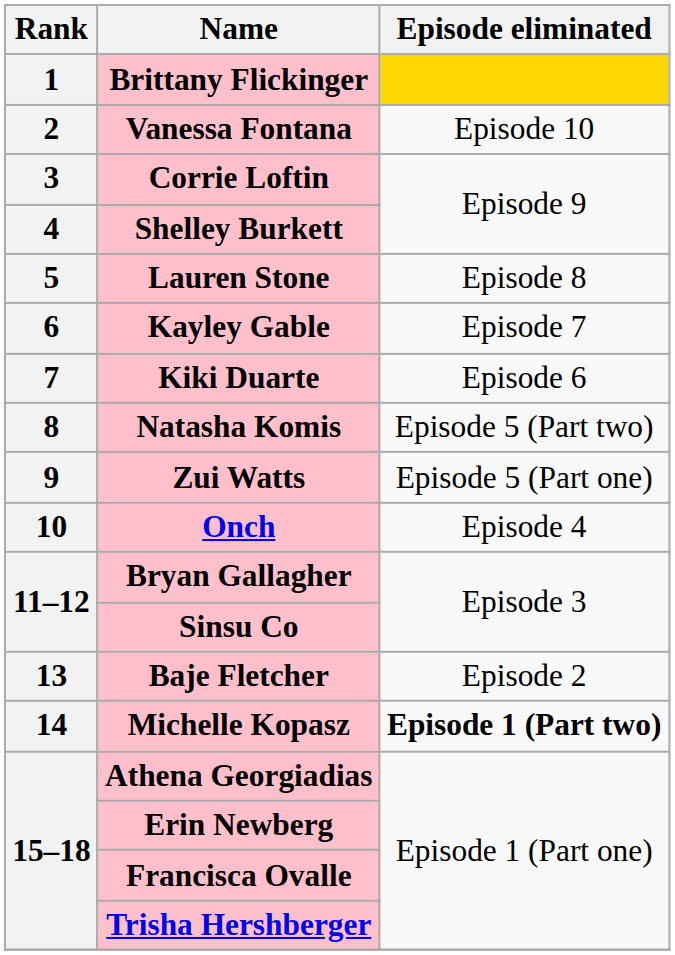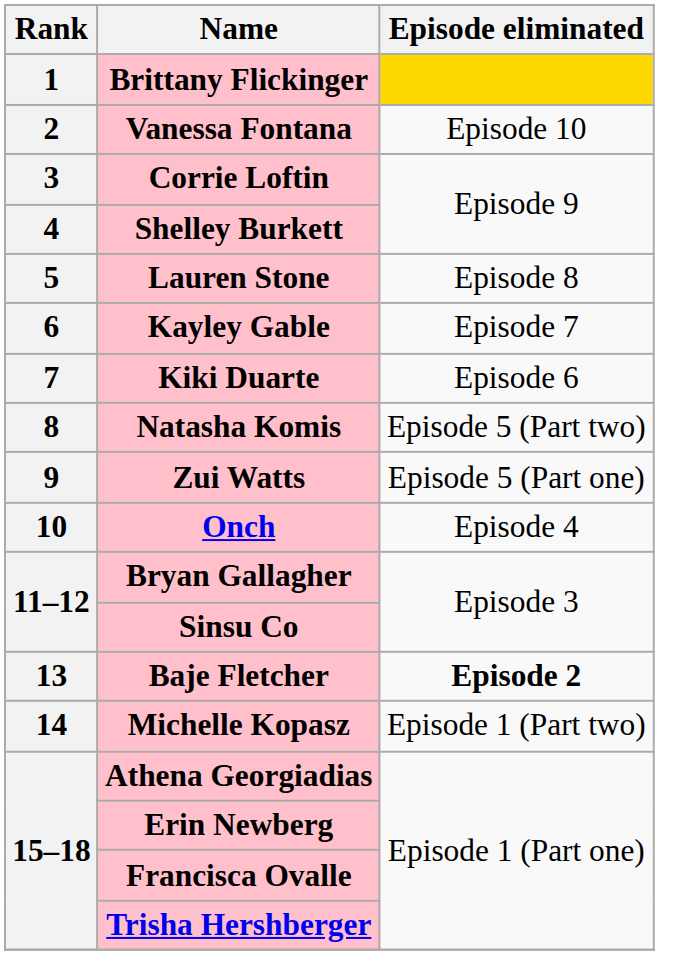(524, 675) normal -> (516, 675) bold
(524, 725) bold -> (516, 725) normal
